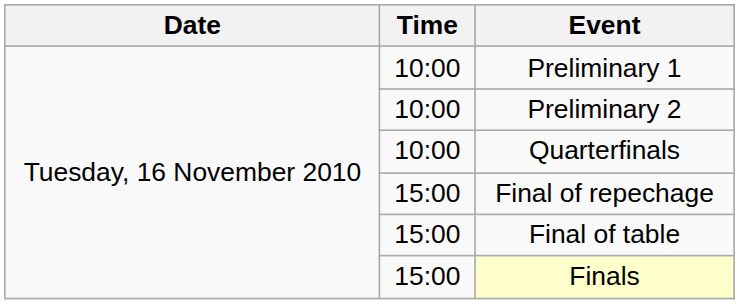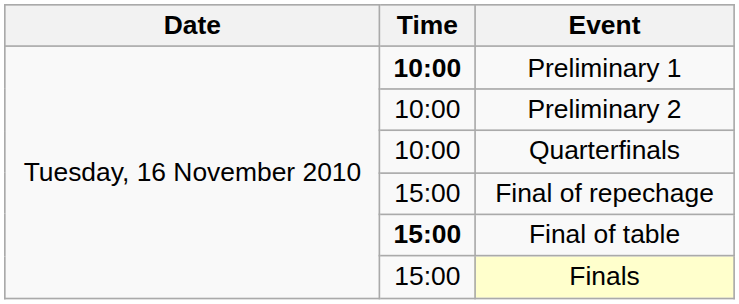(427, 67) normal -> (427, 67) bold
(427, 234) normal -> (427, 234) bold
